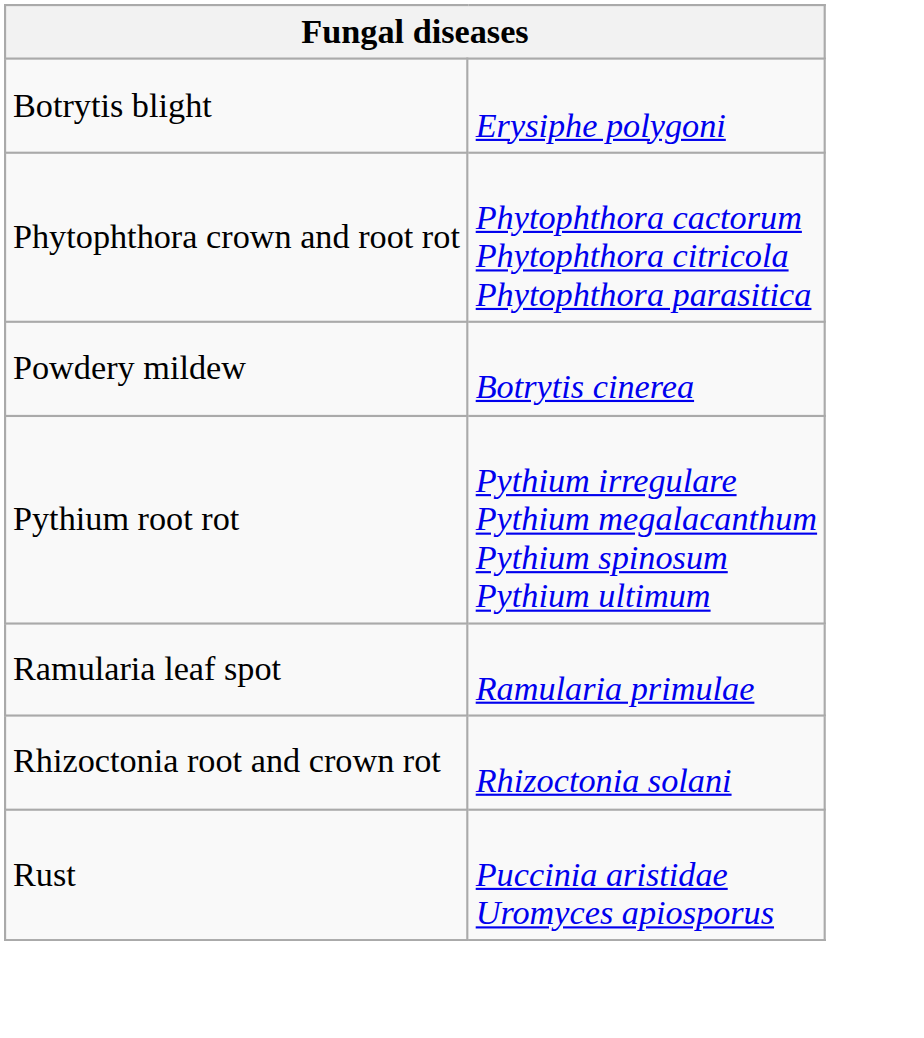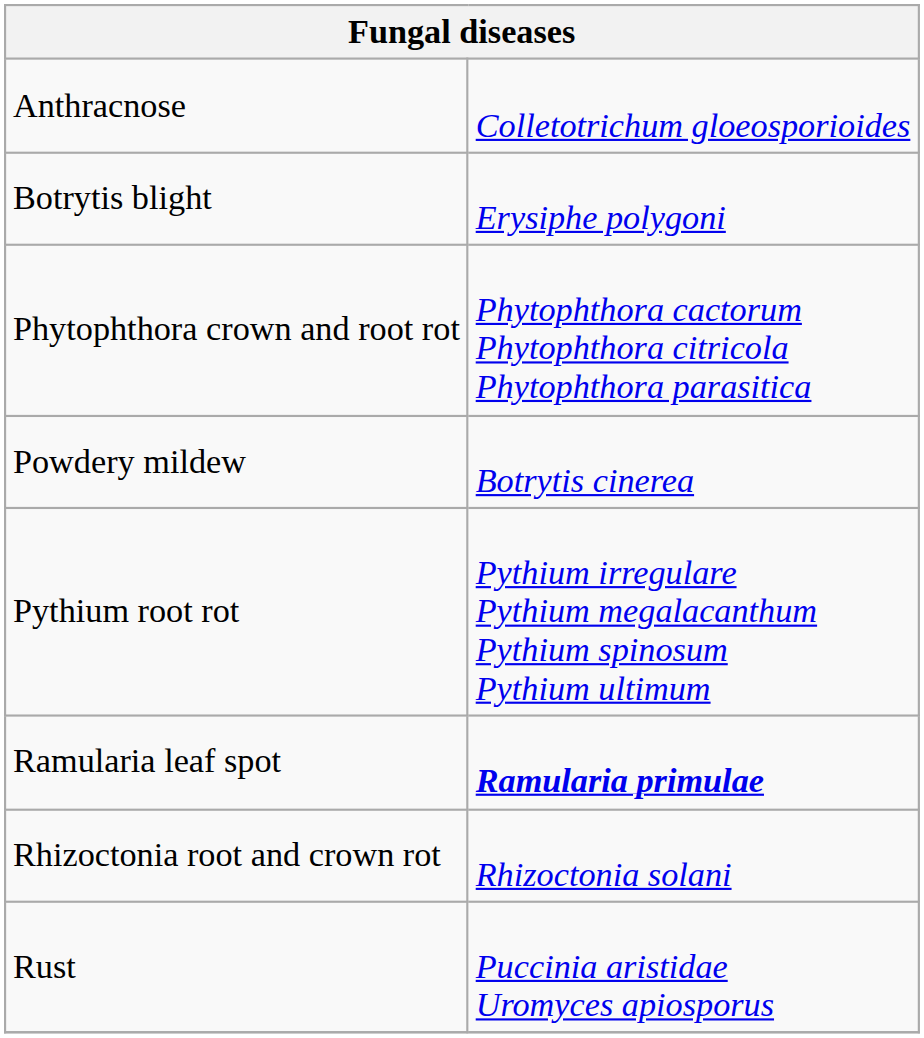+ row: (99, 105)
(615, 688) normal -> (620, 781) bold
